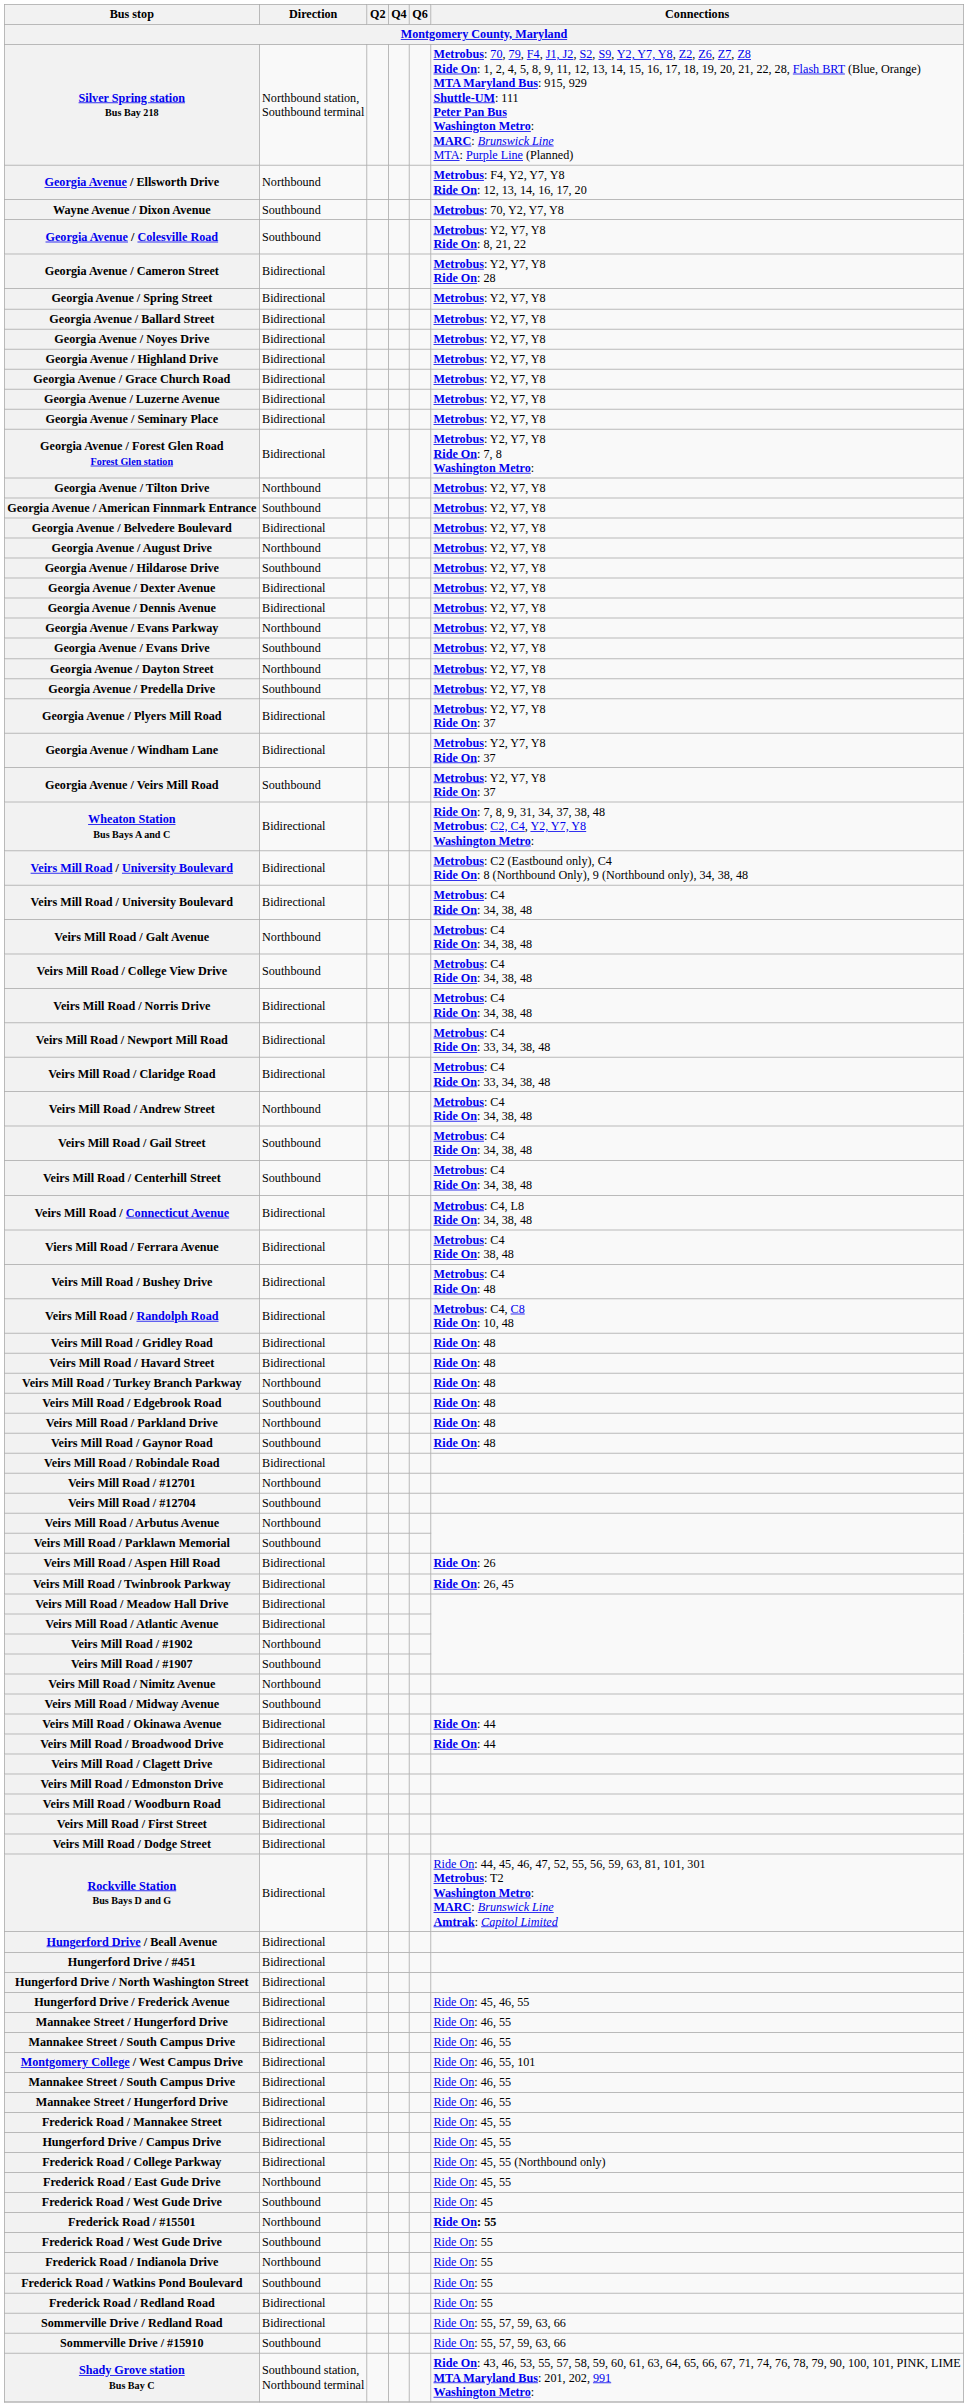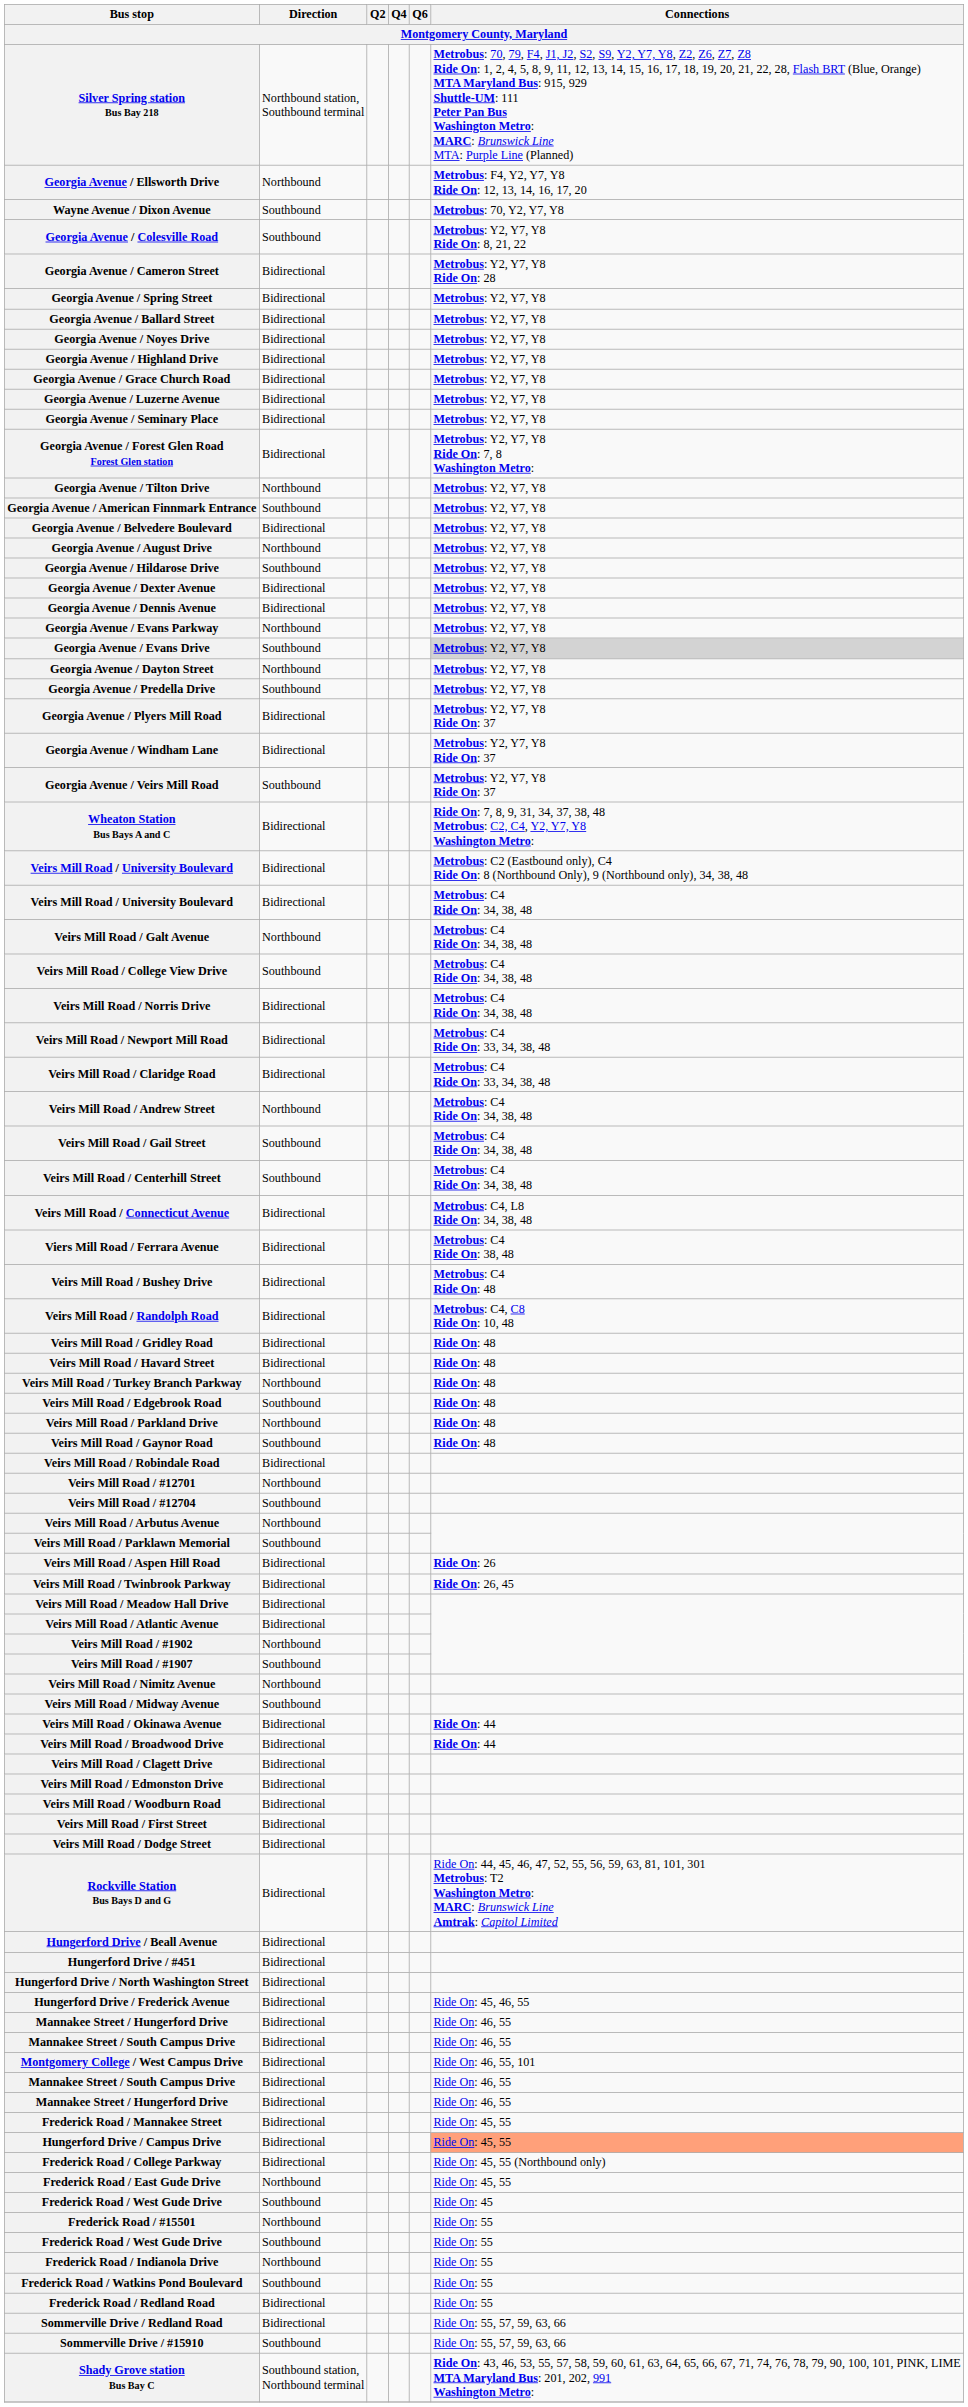(490, 648) no background -> (490, 648) lightgrey background
(472, 2142) no background -> (472, 2142) lightsalmon background
(465, 2222) bold -> (463, 2222) normal
